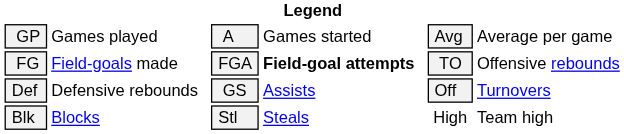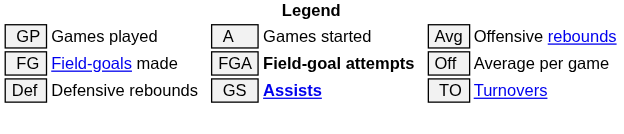(545, 36) Average per game -> (545, 36) Offensive rebounds
(446, 63) TO -> (445, 63) Off
(548, 63) Offensive rebounds -> (541, 63) Average per game
(289, 91) normal -> (292, 91) bold
(445, 91) Off -> (446, 91) TO
- row: (23, 118)
